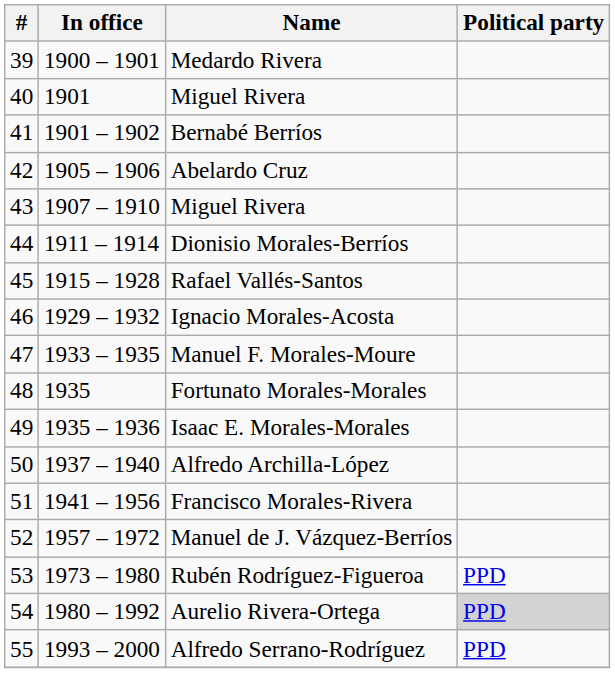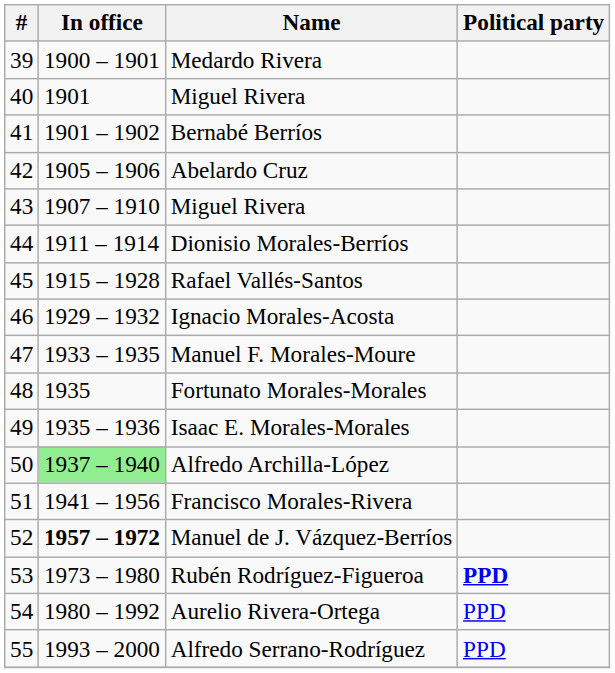(102, 464) no background -> (102, 464) lightgreen background
(102, 538) normal -> (102, 538) bold
(484, 574) normal -> (486, 574) bold
(484, 611) lightgrey background -> (484, 611) no background
